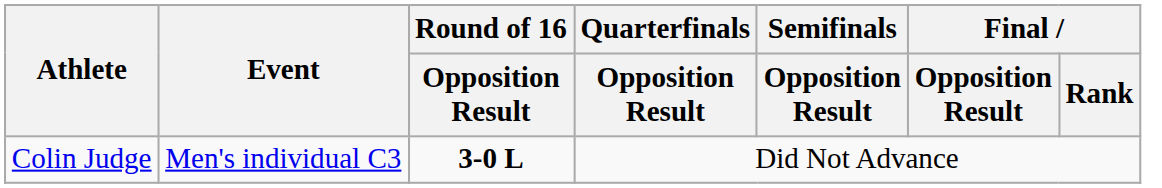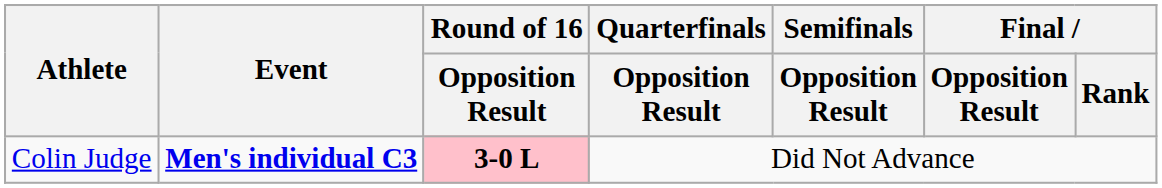(283, 159) normal -> (291, 159) bold
(491, 159) no background -> (507, 159) pink background
